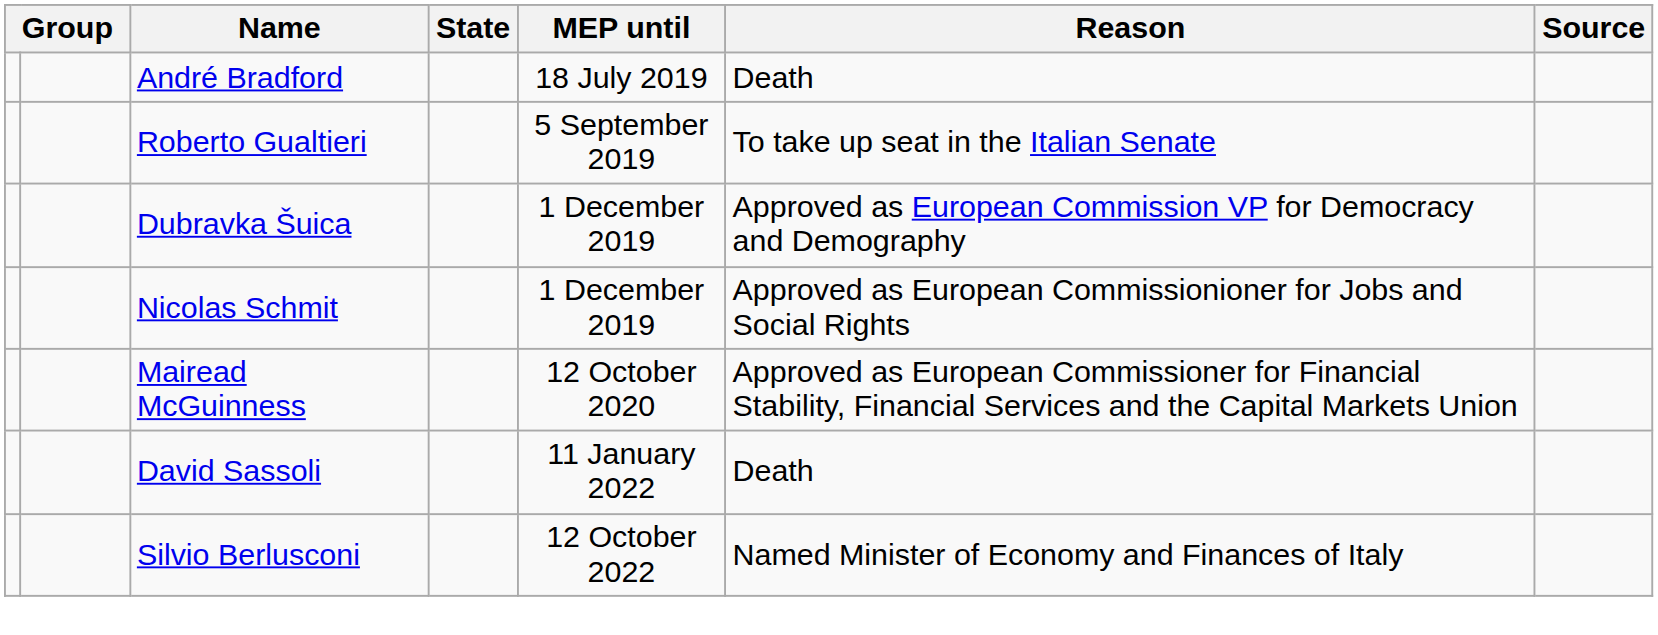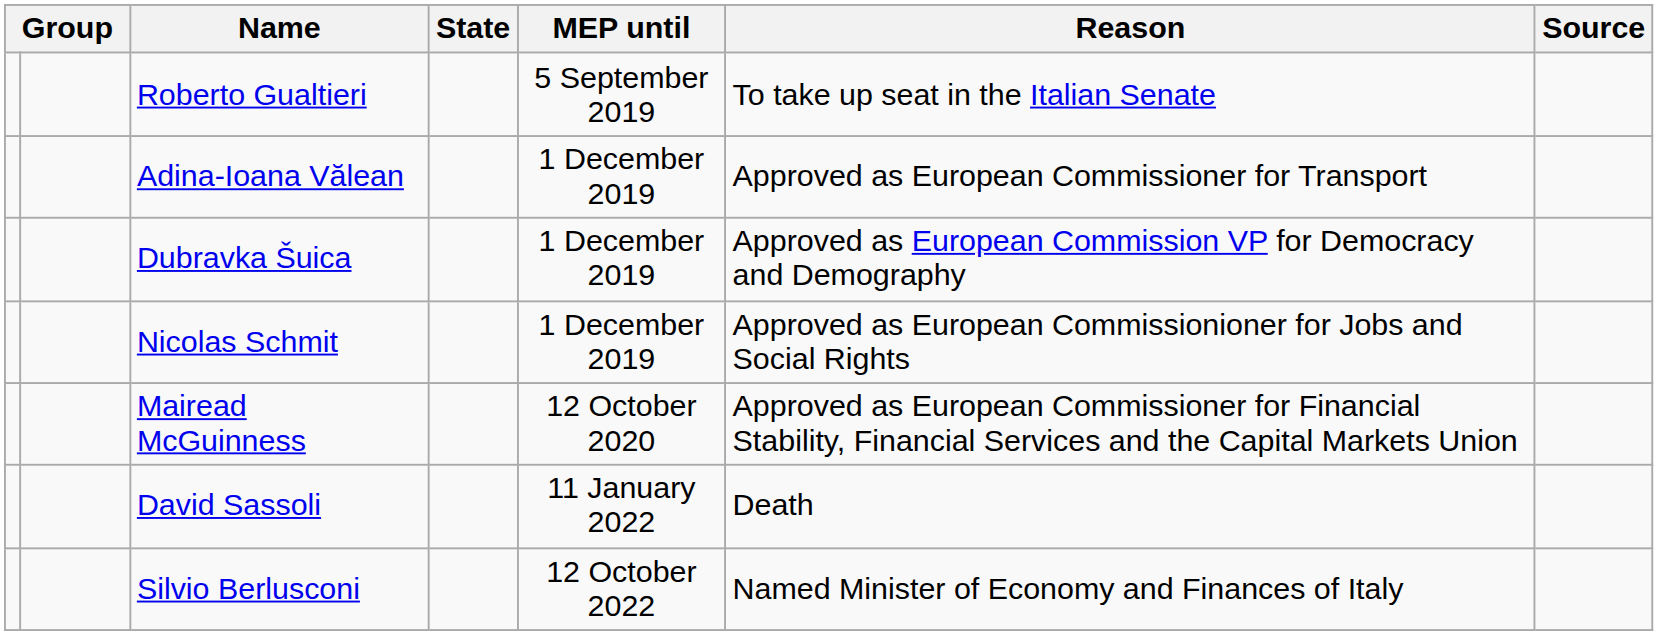- row: (240, 76)
+ row: (270, 176)
